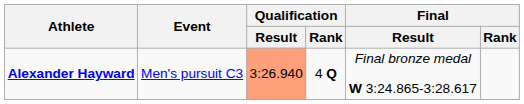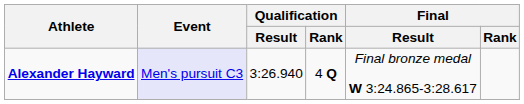(192, 74) no background -> (192, 74) lavender background
(276, 74) lightsalmon background -> (276, 74) no background
